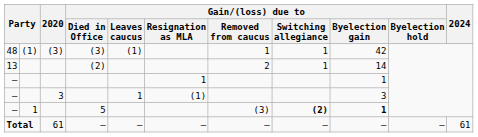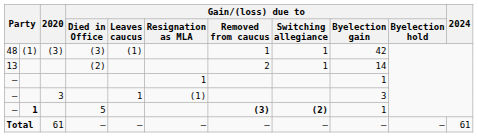(35, 110) normal -> (35, 110) bold
(262, 110) normal -> (262, 110) bold
(384, 110) bold -> (384, 110) normal
